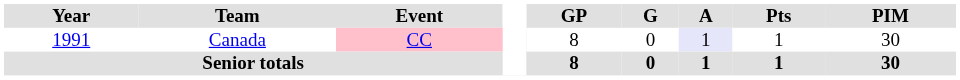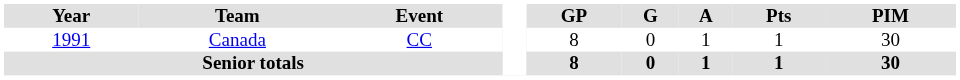(419, 39) pink background -> (419, 39) no background
(706, 39) lavender background -> (706, 39) no background
